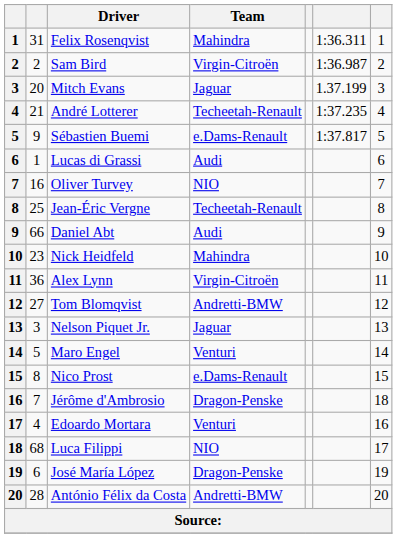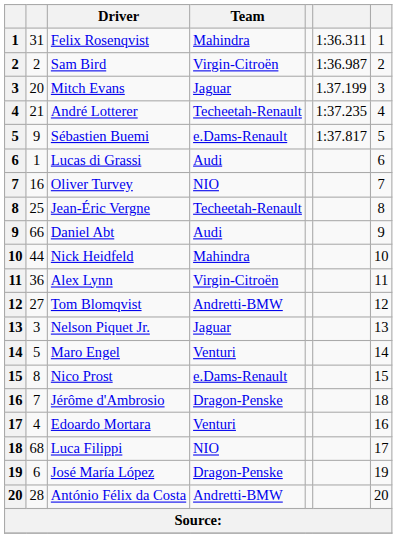(37, 256) 23 -> (37, 256) 44
